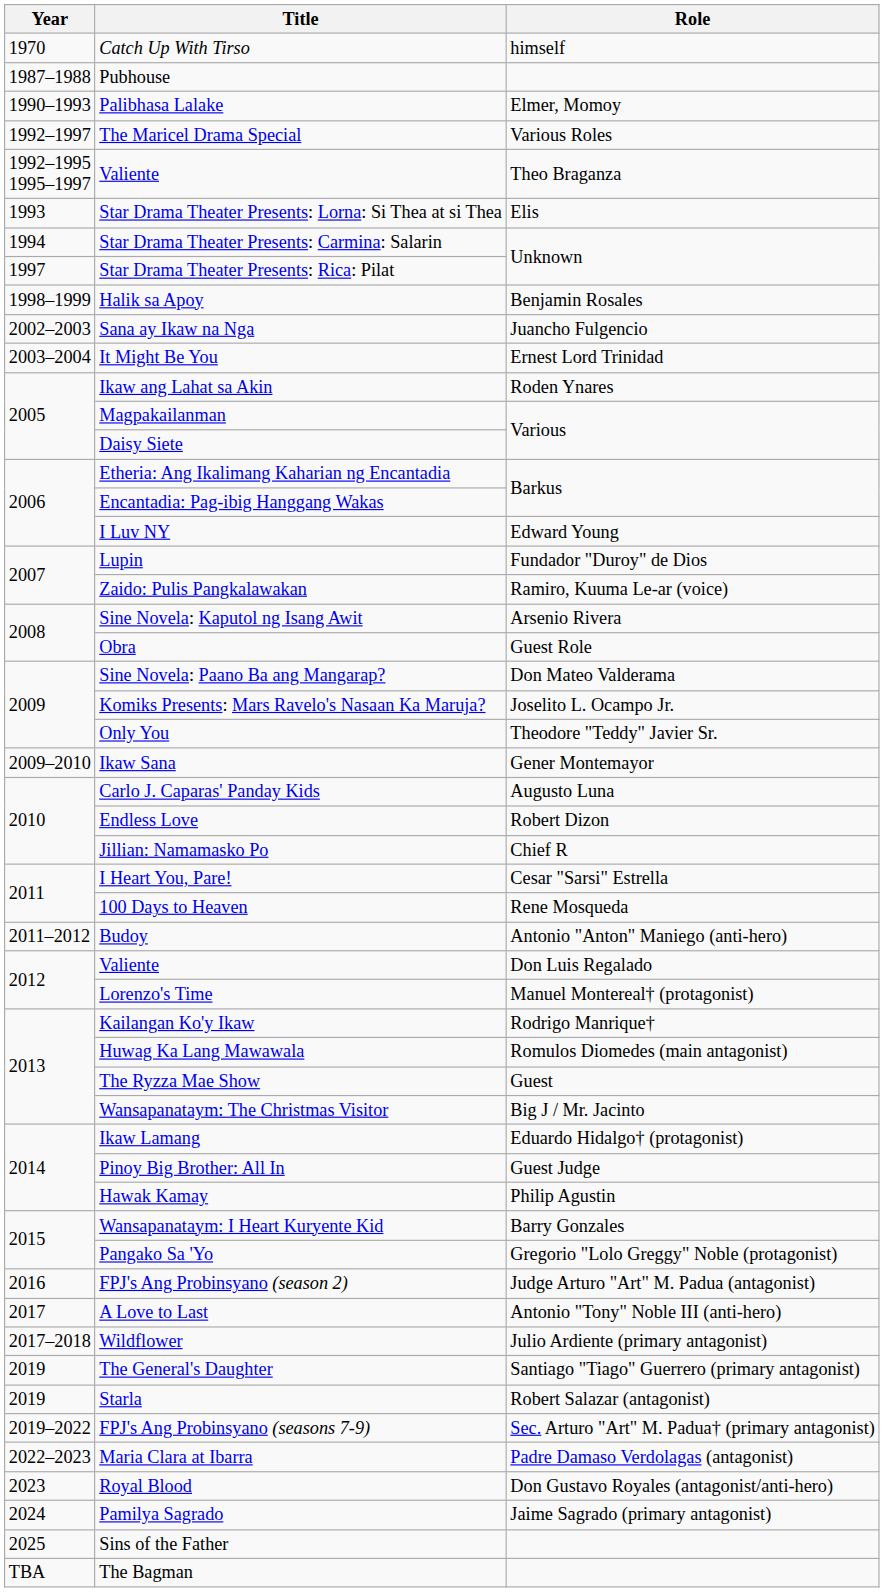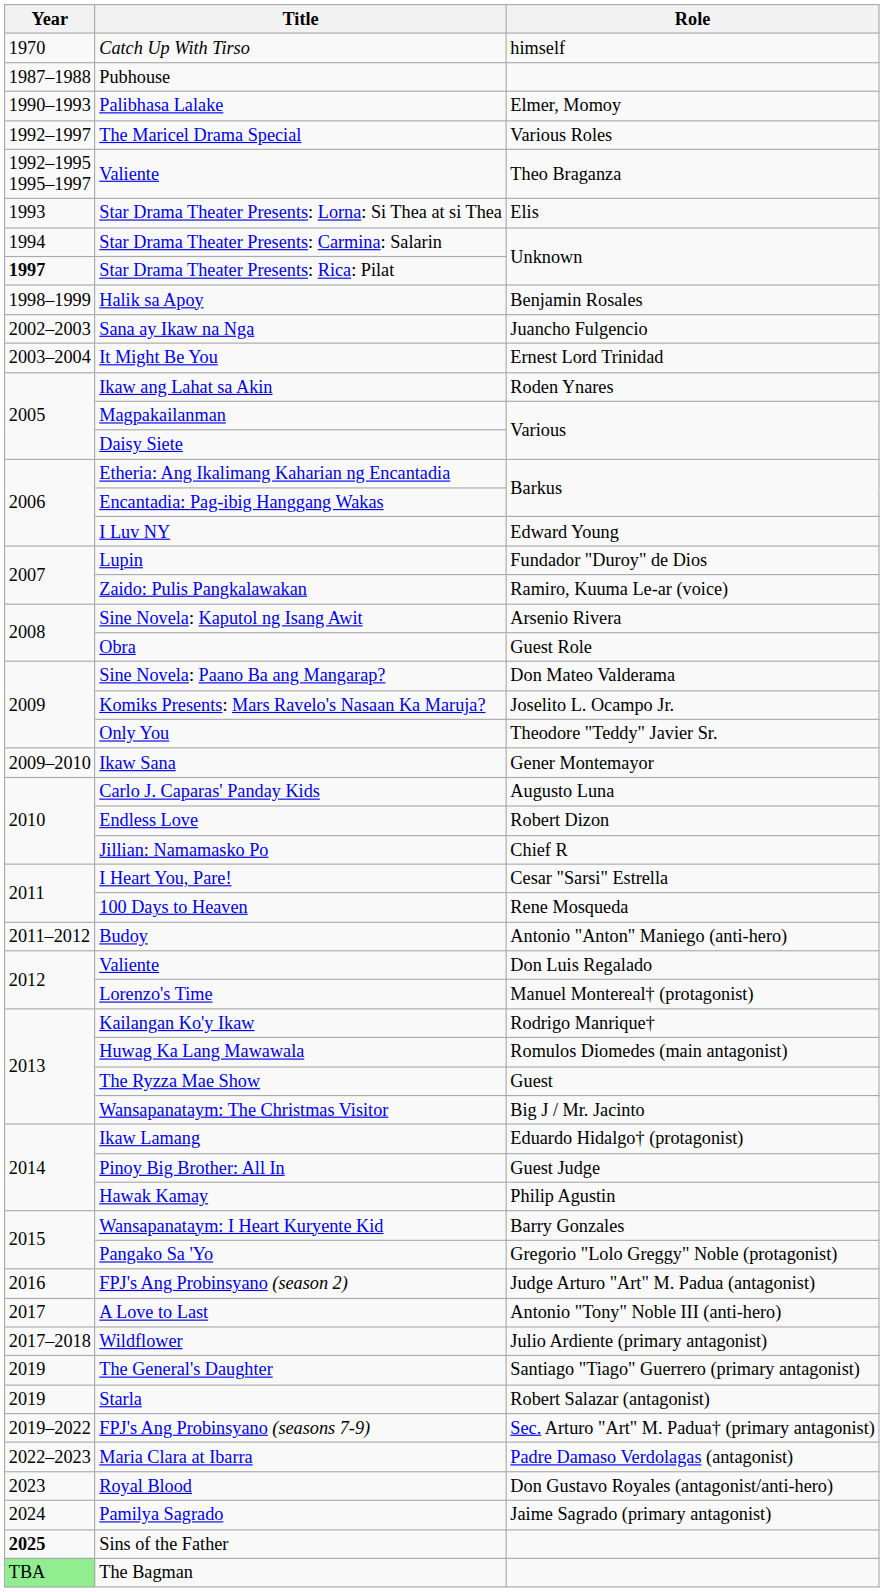(27, 270) normal -> (27, 270) bold
(27, 1543) normal -> (27, 1543) bold
(27, 1572) no background -> (27, 1572) lightgreen background
